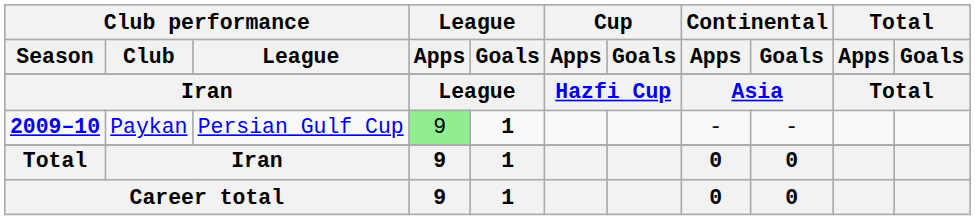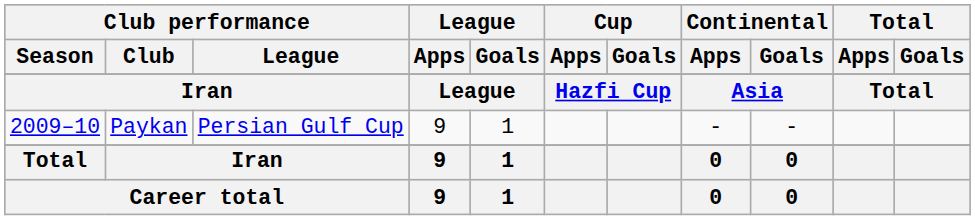(55, 127) bold -> (55, 127) normal
(440, 127) lightgreen background -> (440, 127) no background
(508, 127) bold -> (508, 127) normal
